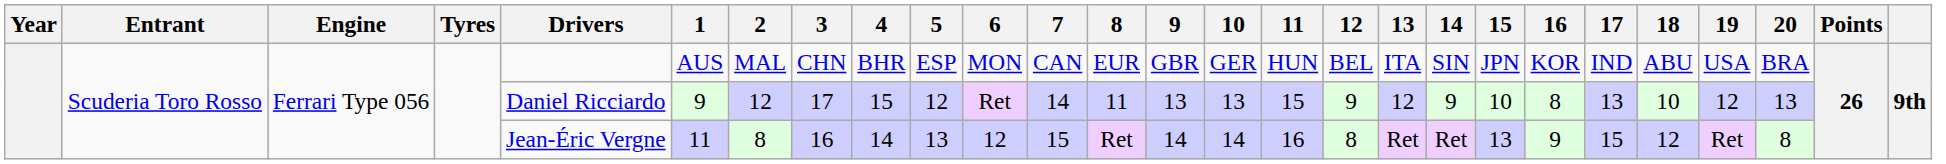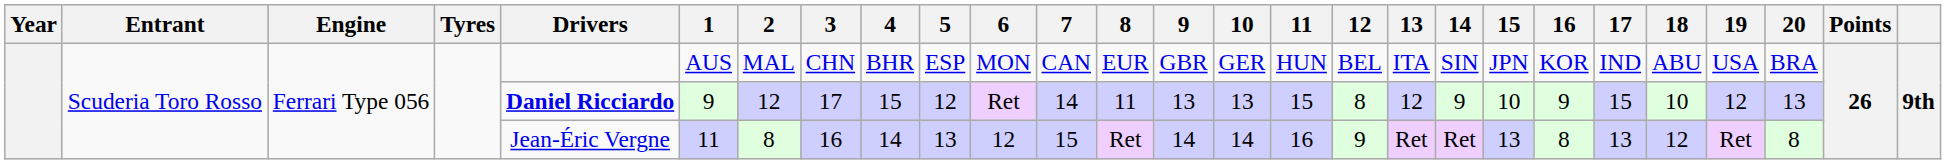(586, 101) normal -> (590, 101) bold
(1351, 101) 9 -> (1360, 101) 8
(1555, 101) 8 -> (1564, 101) 9
(1612, 101) 13 -> (1620, 101) 15
(1351, 139) 8 -> (1360, 139) 9
(1555, 139) 9 -> (1564, 139) 8
(1612, 139) 15 -> (1620, 139) 13
